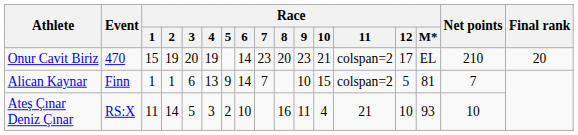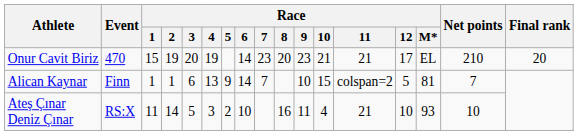(365, 59) colspan=2 -> (365, 59) 21
